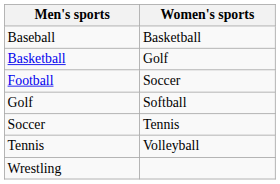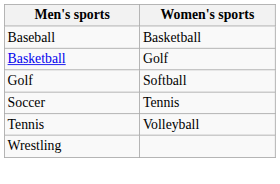- row: (31, 80)
